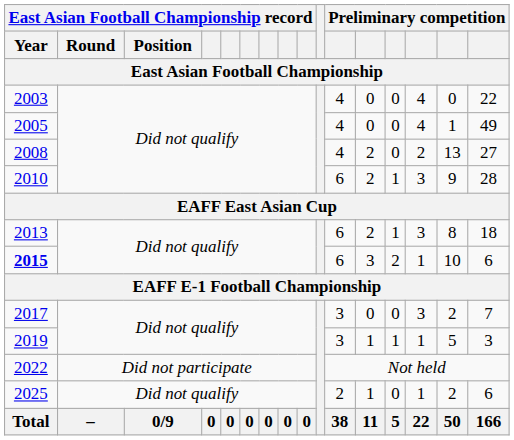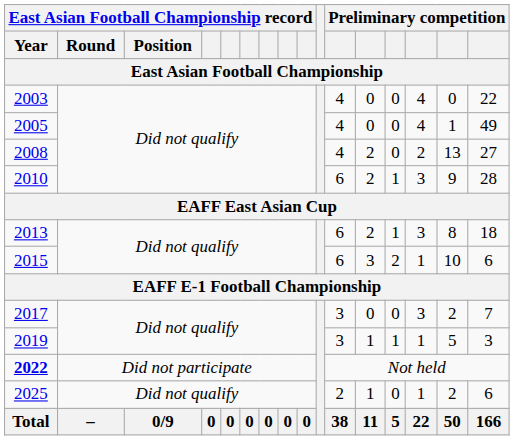(31, 260) bold -> (31, 260) normal
(31, 367) normal -> (31, 367) bold
